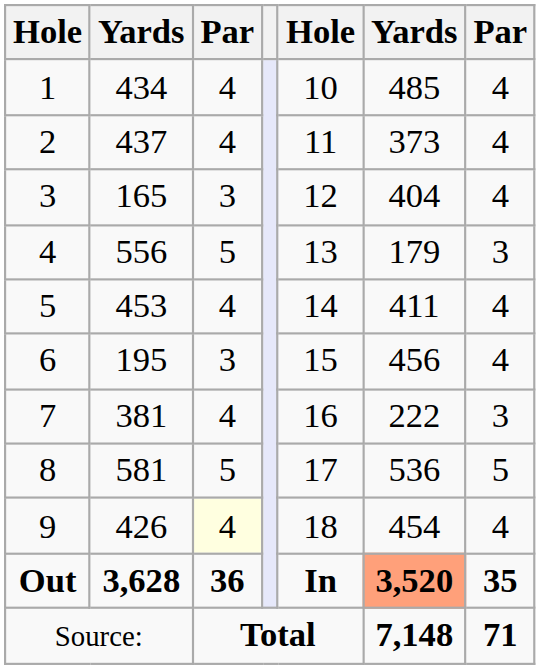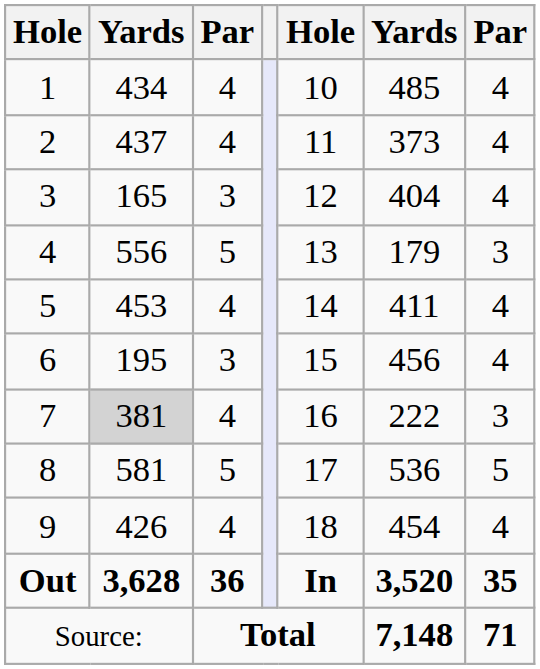(141, 415) no background -> (141, 415) lightgrey background
(227, 525) lightyellow background -> (227, 525) no background
(414, 580) lightsalmon background -> (414, 580) no background
